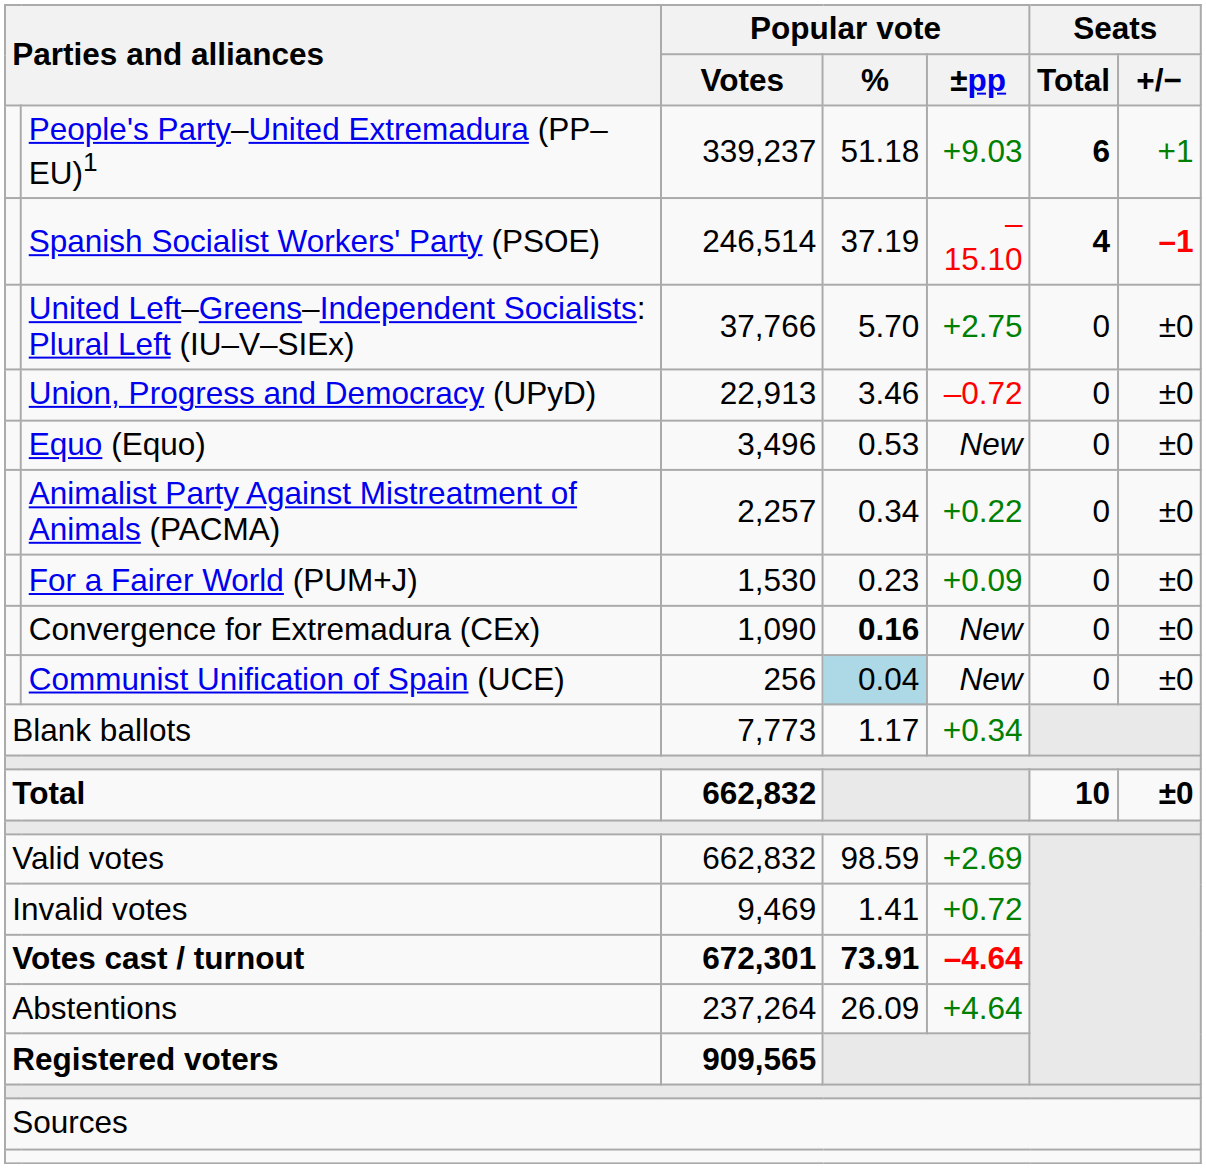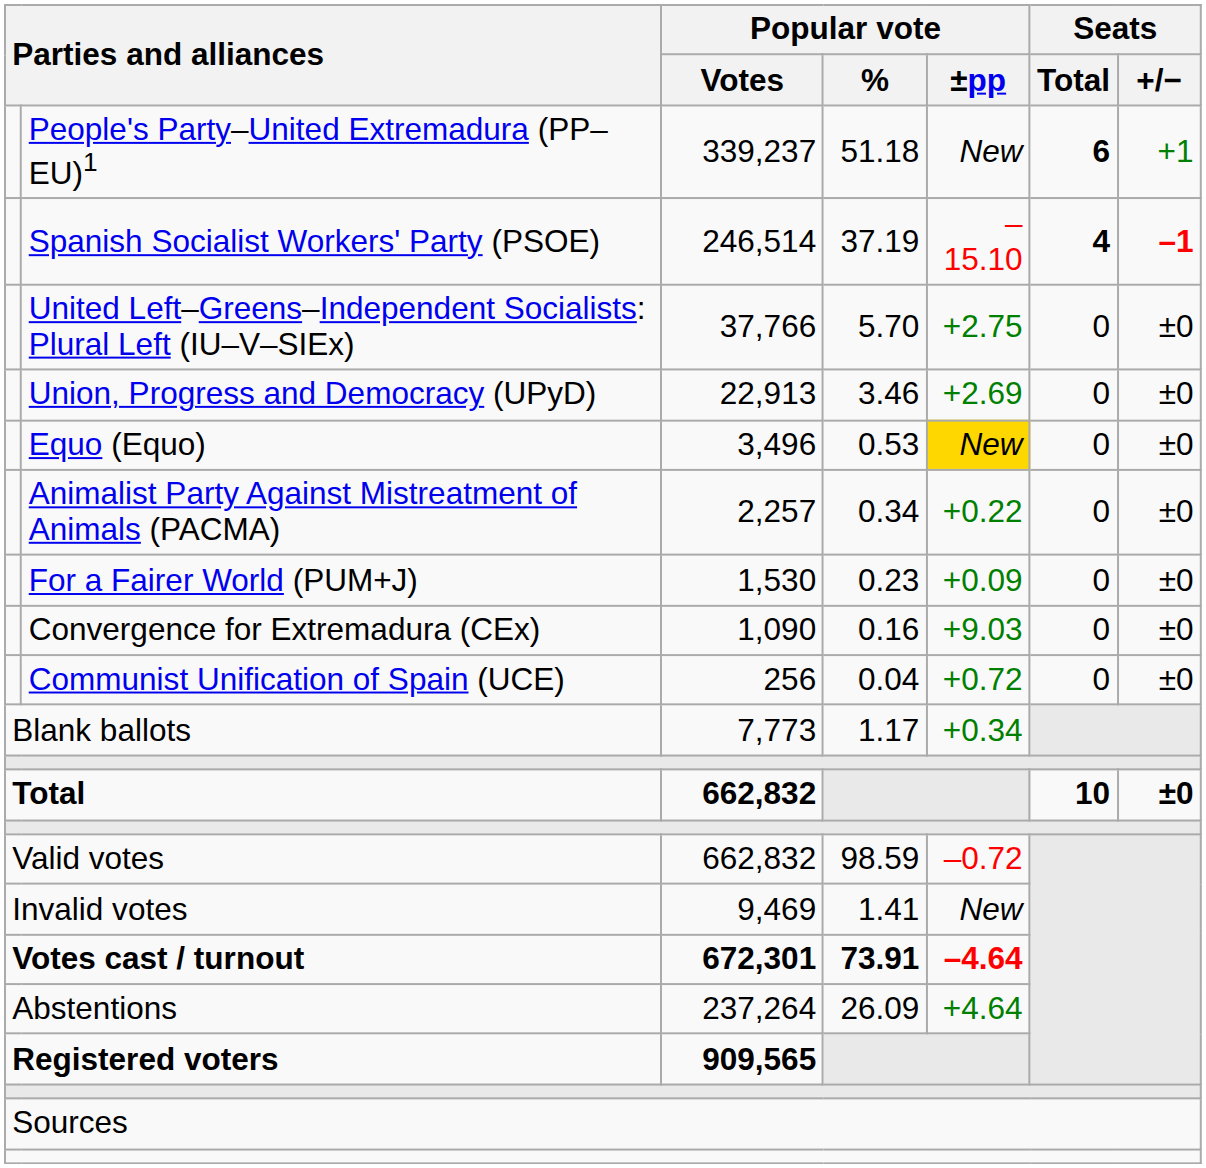(983, 151) +9.03 -> (991, 151) New
(983, 394) –0.72 -> (983, 394) +2.69
(991, 444) no background -> (991, 444) gold background
(889, 629) bold -> (889, 629) normal
(991, 629) New -> (983, 629) +9.03
(889, 679) lightblue background -> (889, 679) no background
(991, 679) New -> (983, 679) +0.72
(983, 858) +2.69 -> (983, 858) –0.72
(983, 908) +0.72 -> (991, 908) New
